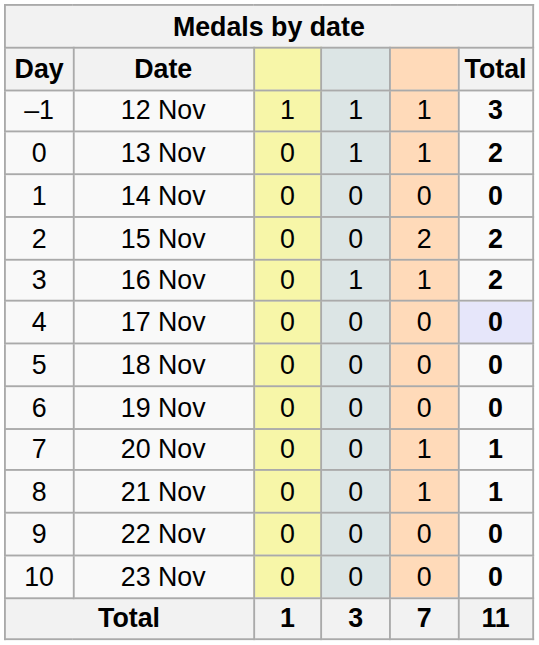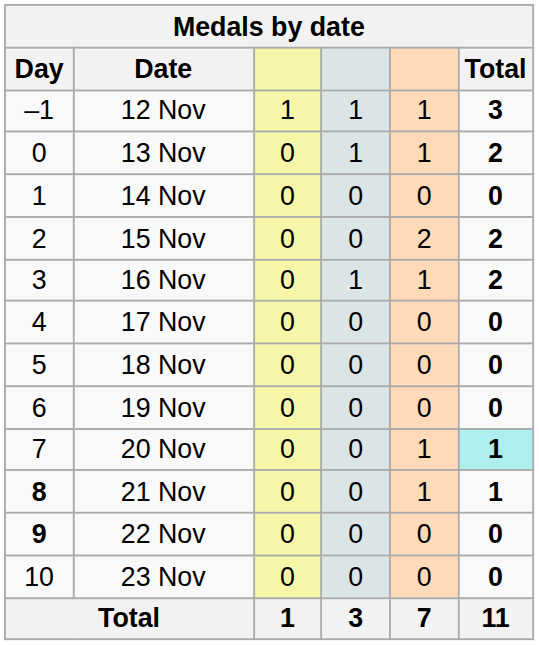(496, 323) lavender background -> (496, 323) no background
(496, 450) no background -> (496, 450) paleturquoise background
(39, 492) normal -> (39, 492) bold
(39, 534) normal -> (39, 534) bold
